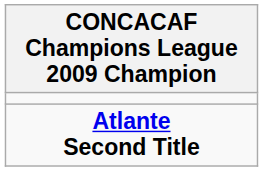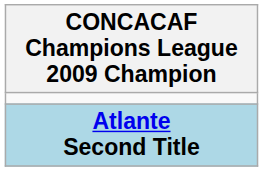(131, 134) no background -> (131, 134) lightblue background
